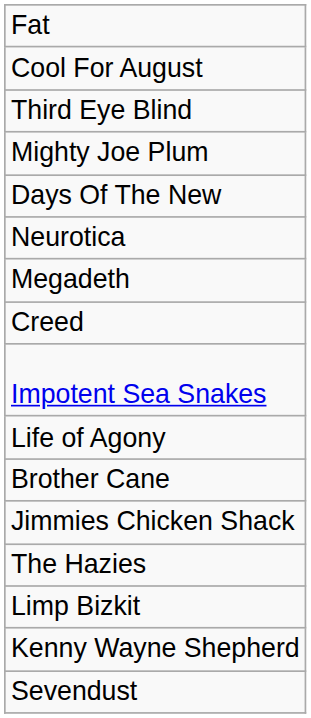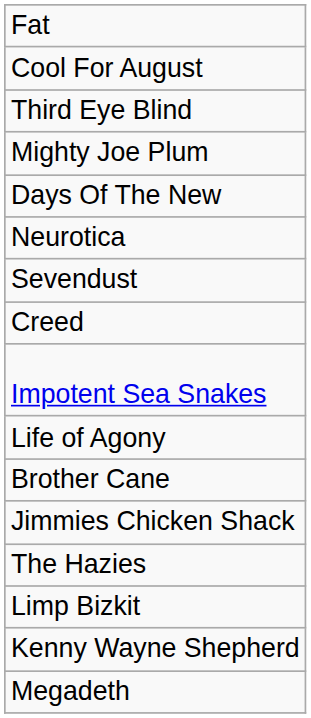(70, 279) Megadeth -> (74, 279) Sevendust
(74, 691) Sevendust -> (70, 691) Megadeth
